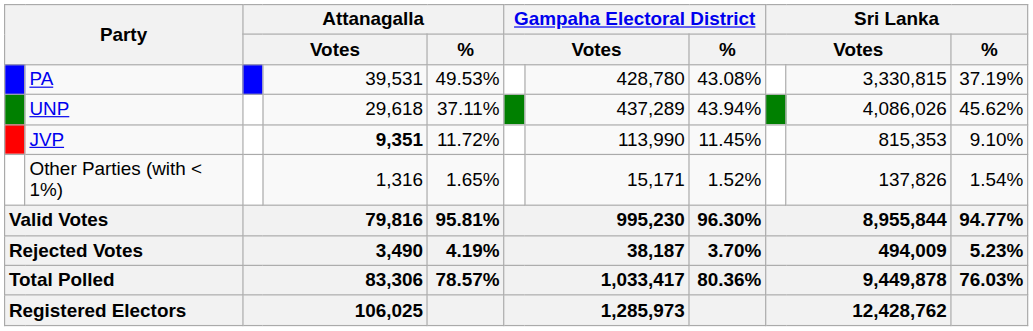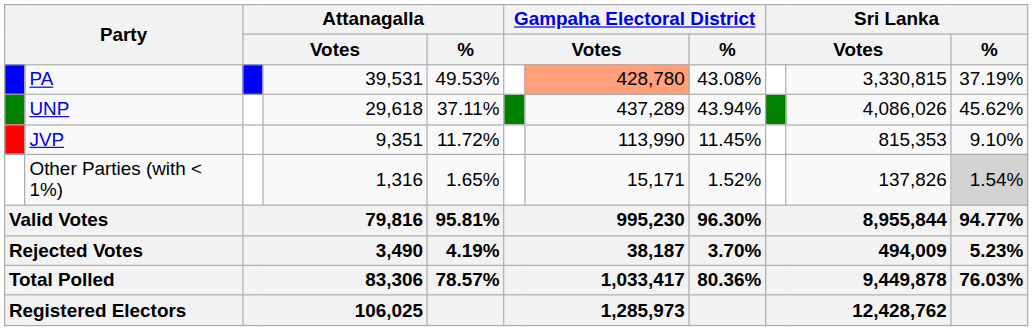(651, 79) no background -> (651, 79) lightsalmon background
(399, 139) bold -> (399, 139) normal
(997, 179) no background -> (997, 179) lightgrey background
